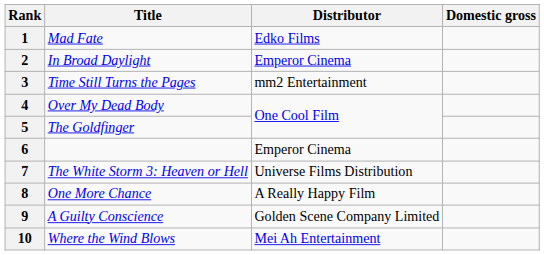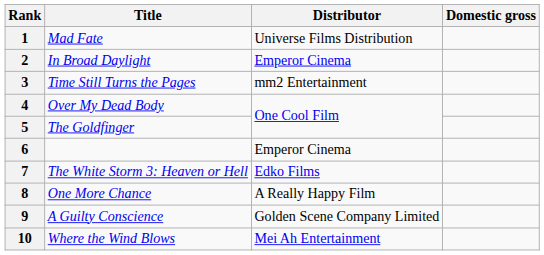(287, 37) Edko Films -> (333, 37) Universe Films Distribution
(333, 171) Universe Films Distribution -> (287, 171) Edko Films
